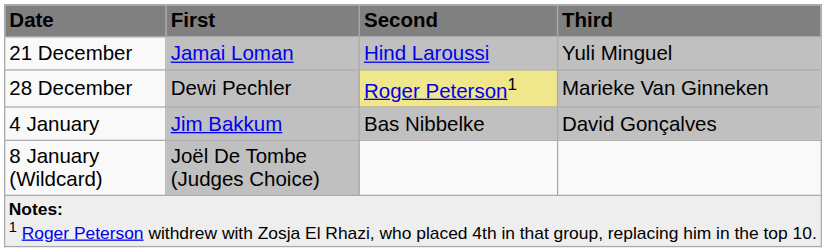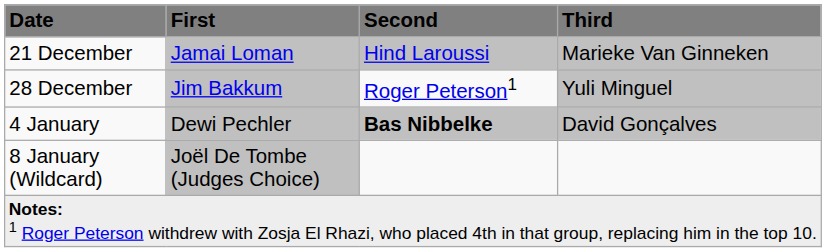(617, 53) Yuli Minguel -> (665, 53) Marieke Van Ginneken
(231, 88) Dewi Pechler -> (226, 88) Jim Bakkum
(440, 88) khaki background -> (440, 88) no background
(665, 88) Marieke Van Ginneken -> (617, 88) Yuli Minguel
(226, 123) Jim Bakkum -> (231, 123) Dewi Pechler
(424, 123) normal -> (428, 123) bold
